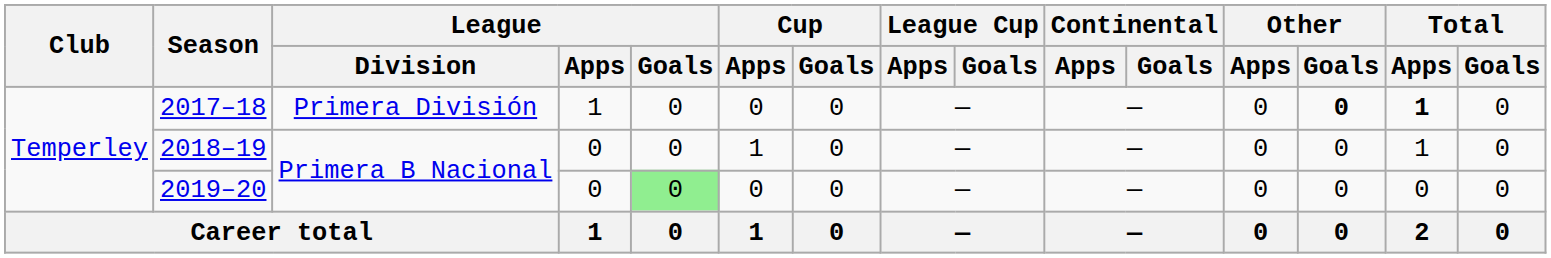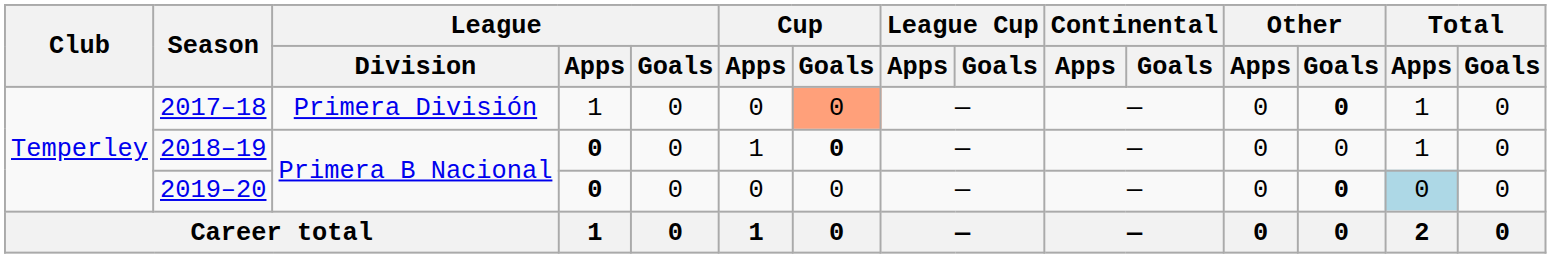(837, 108) no background -> (837, 108) lightsalmon background
(1422, 108) bold -> (1422, 108) normal
(595, 150) normal -> (595, 150) bold
(837, 150) normal -> (837, 150) bold
(595, 191) normal -> (595, 191) bold
(675, 191) lightgreen background -> (675, 191) no background
(1341, 191) normal -> (1341, 191) bold
(1422, 191) no background -> (1422, 191) lightblue background
